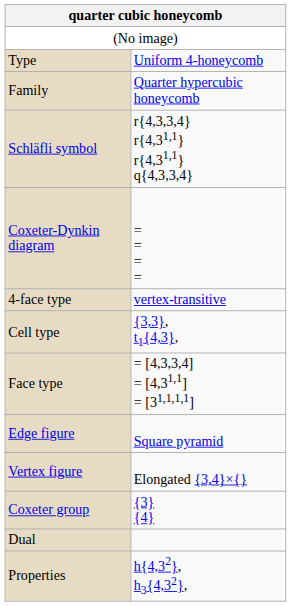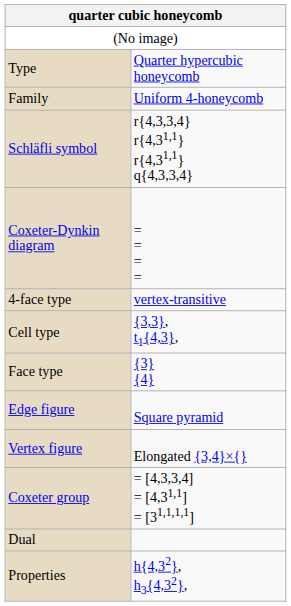(198, 60) Uniform 4-honeycomb -> (188, 68) Quarter hypercubic honeycomb
(188, 90) Quarter hypercubic honeycomb -> (198, 98) Uniform 4-honeycomb
(164, 383) = [4,3,3,4] = [4,31,1] = [31,1,1,1] -> (144, 372) {3} {4}
(144, 509) {3} {4} -> (164, 498) = [4,3,3,4] = [4,31,1] = [31,1,1,1]
